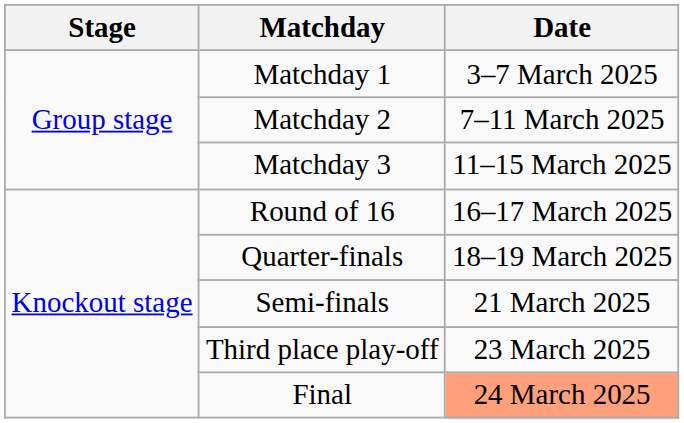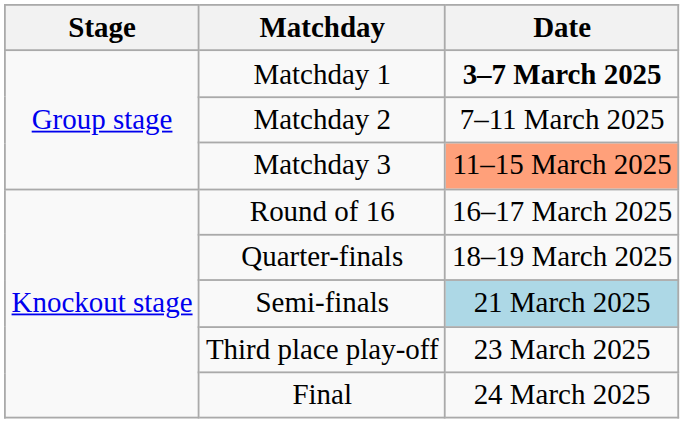(562, 73) normal -> (562, 73) bold
(562, 165) no background -> (562, 165) lightsalmon background
(562, 303) no background -> (562, 303) lightblue background
(562, 394) lightsalmon background -> (562, 394) no background
